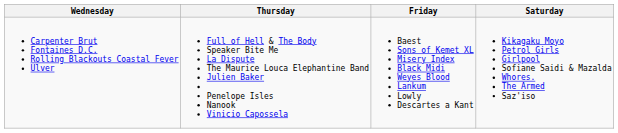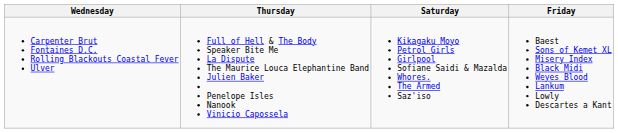columns swapped: (423, 11) <-> (545, 11)
